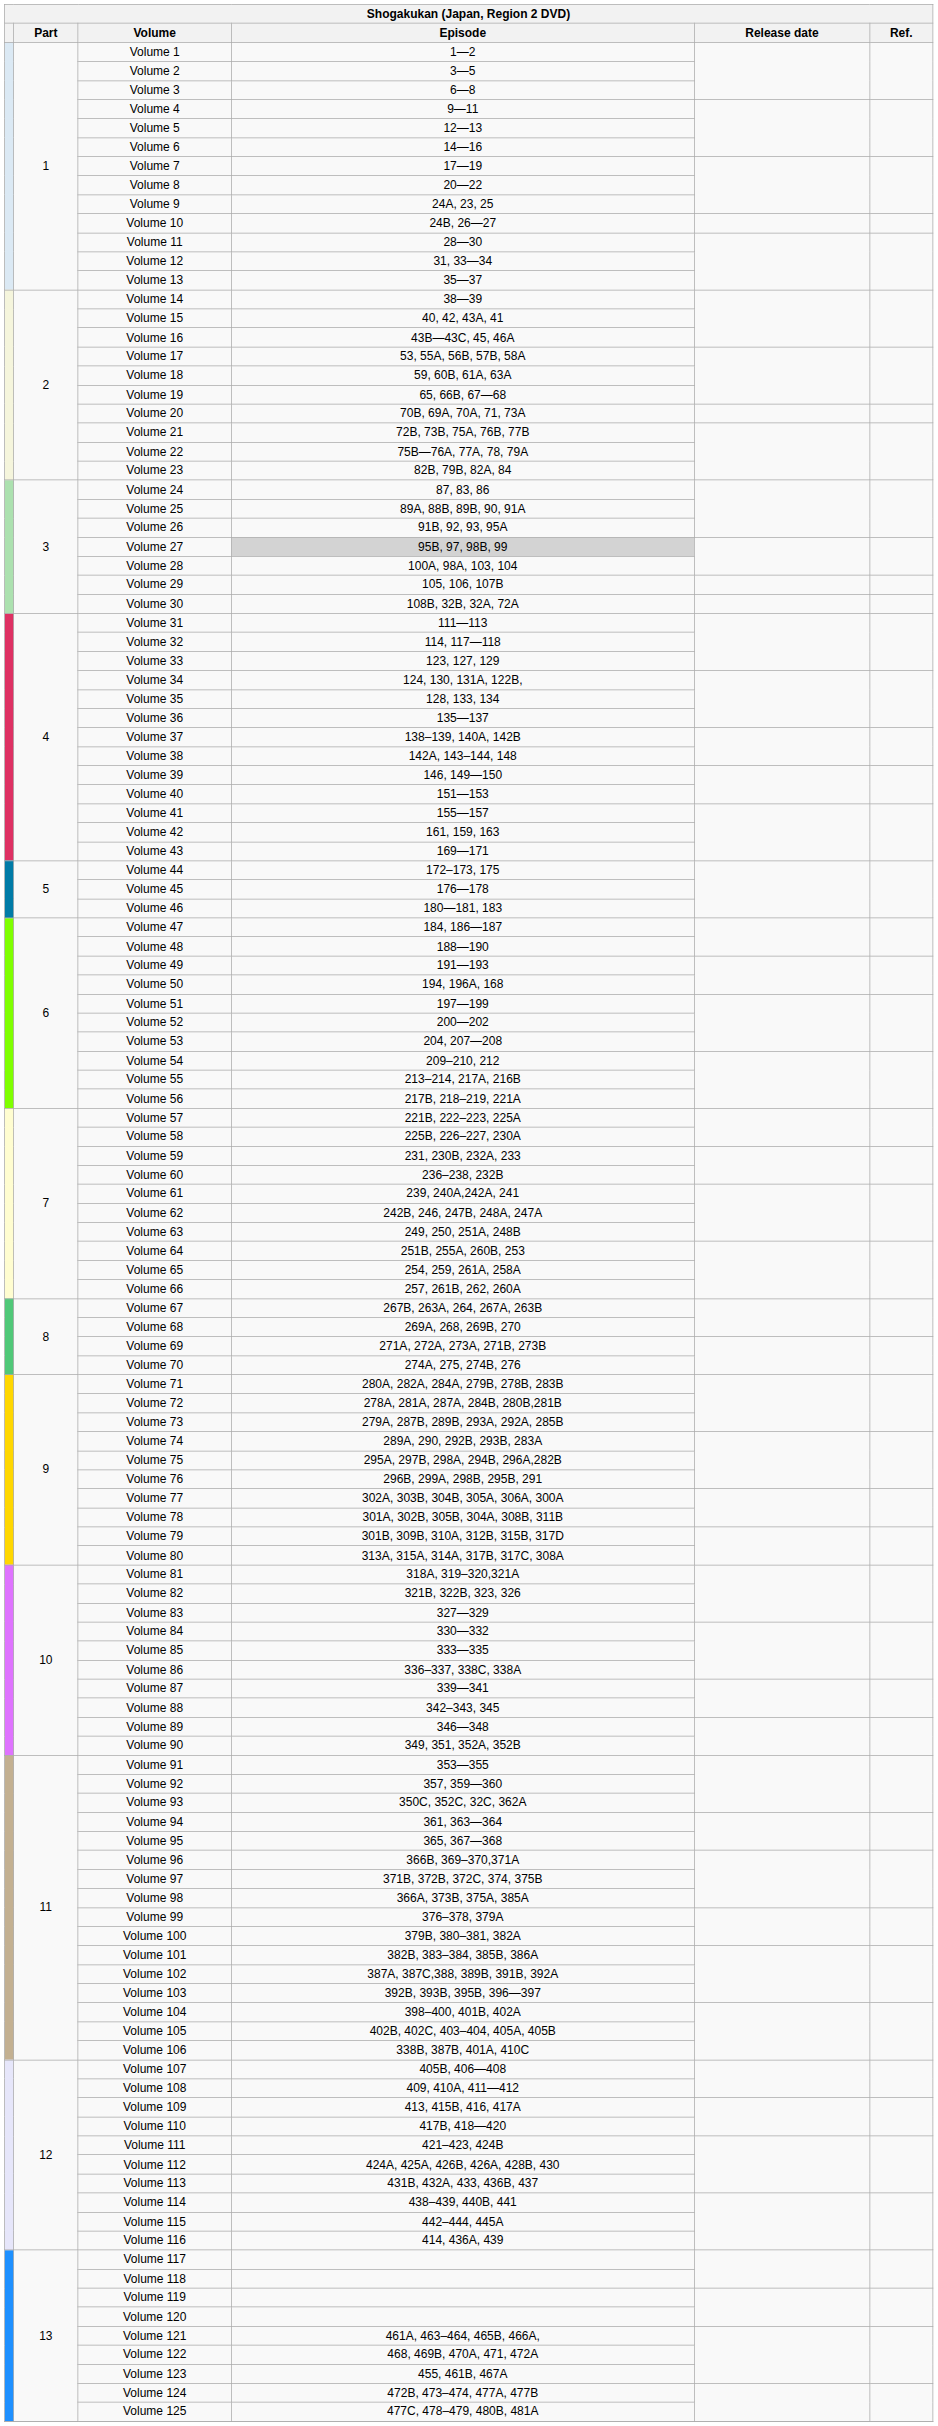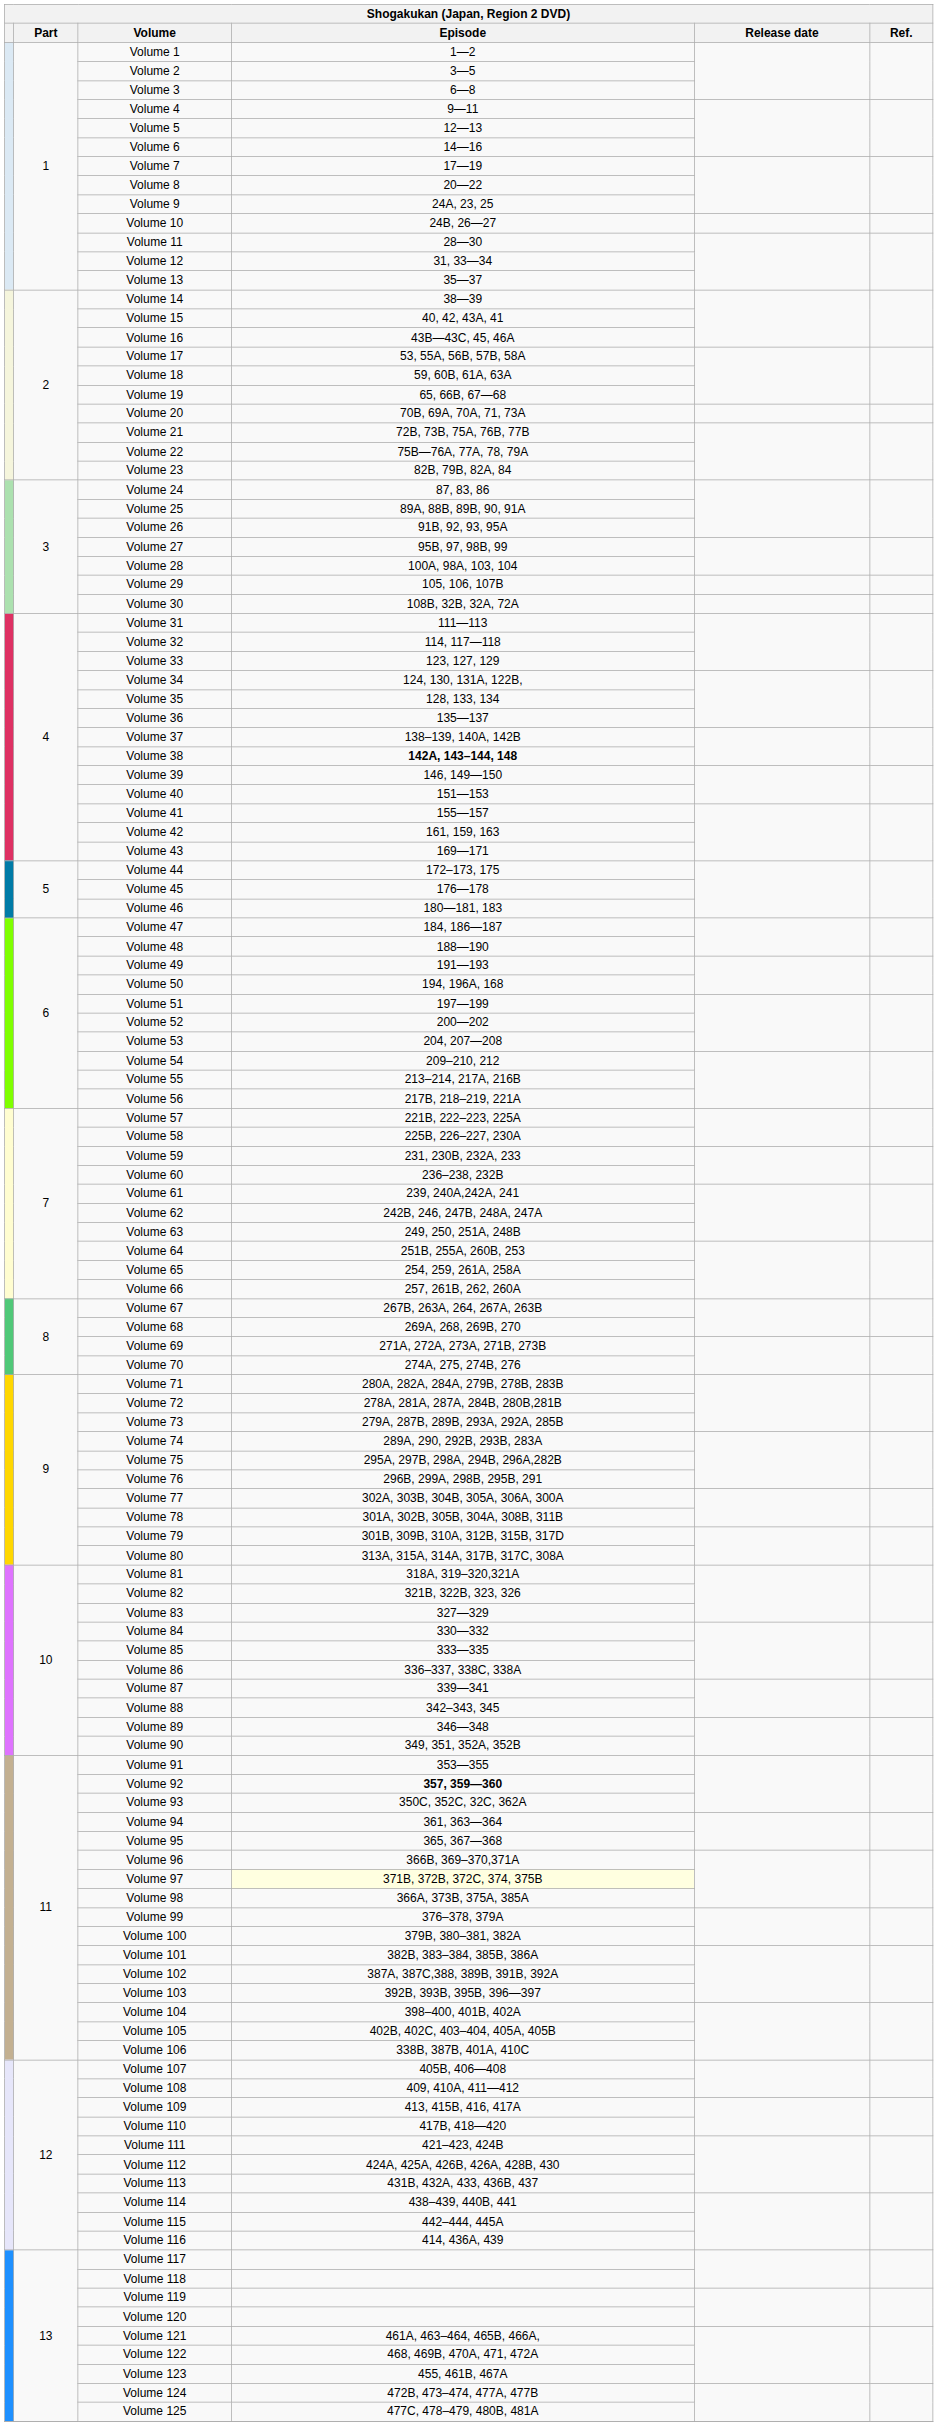(463, 546) lightgrey background -> (463, 546) no background
(463, 756) normal -> (463, 756) bold
(463, 1783) normal -> (463, 1783) bold
(463, 1879) no background -> (463, 1879) lightyellow background
